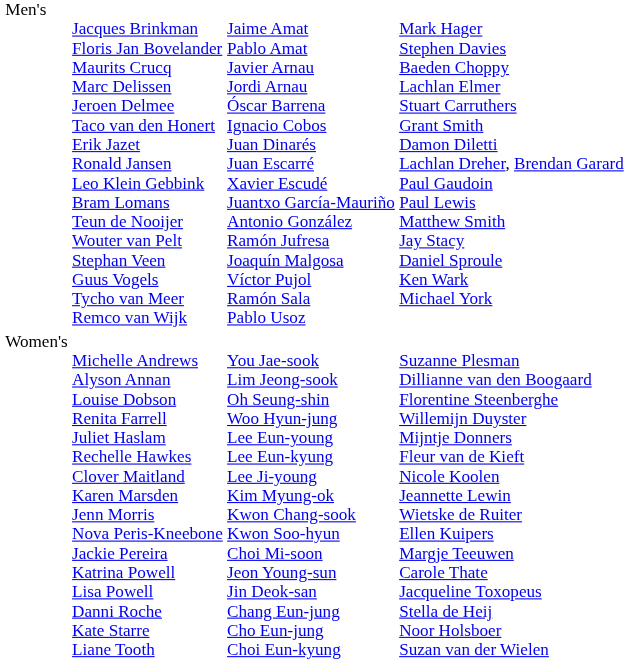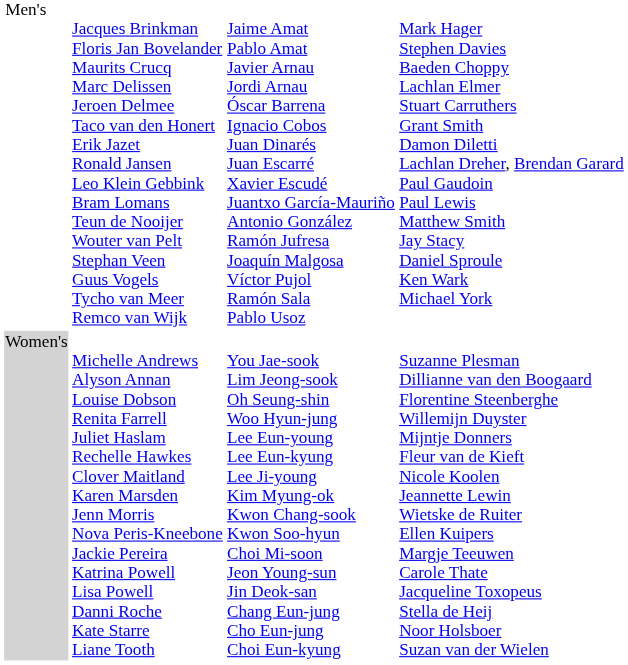(36, 341) no background -> (36, 341) lightgrey background
